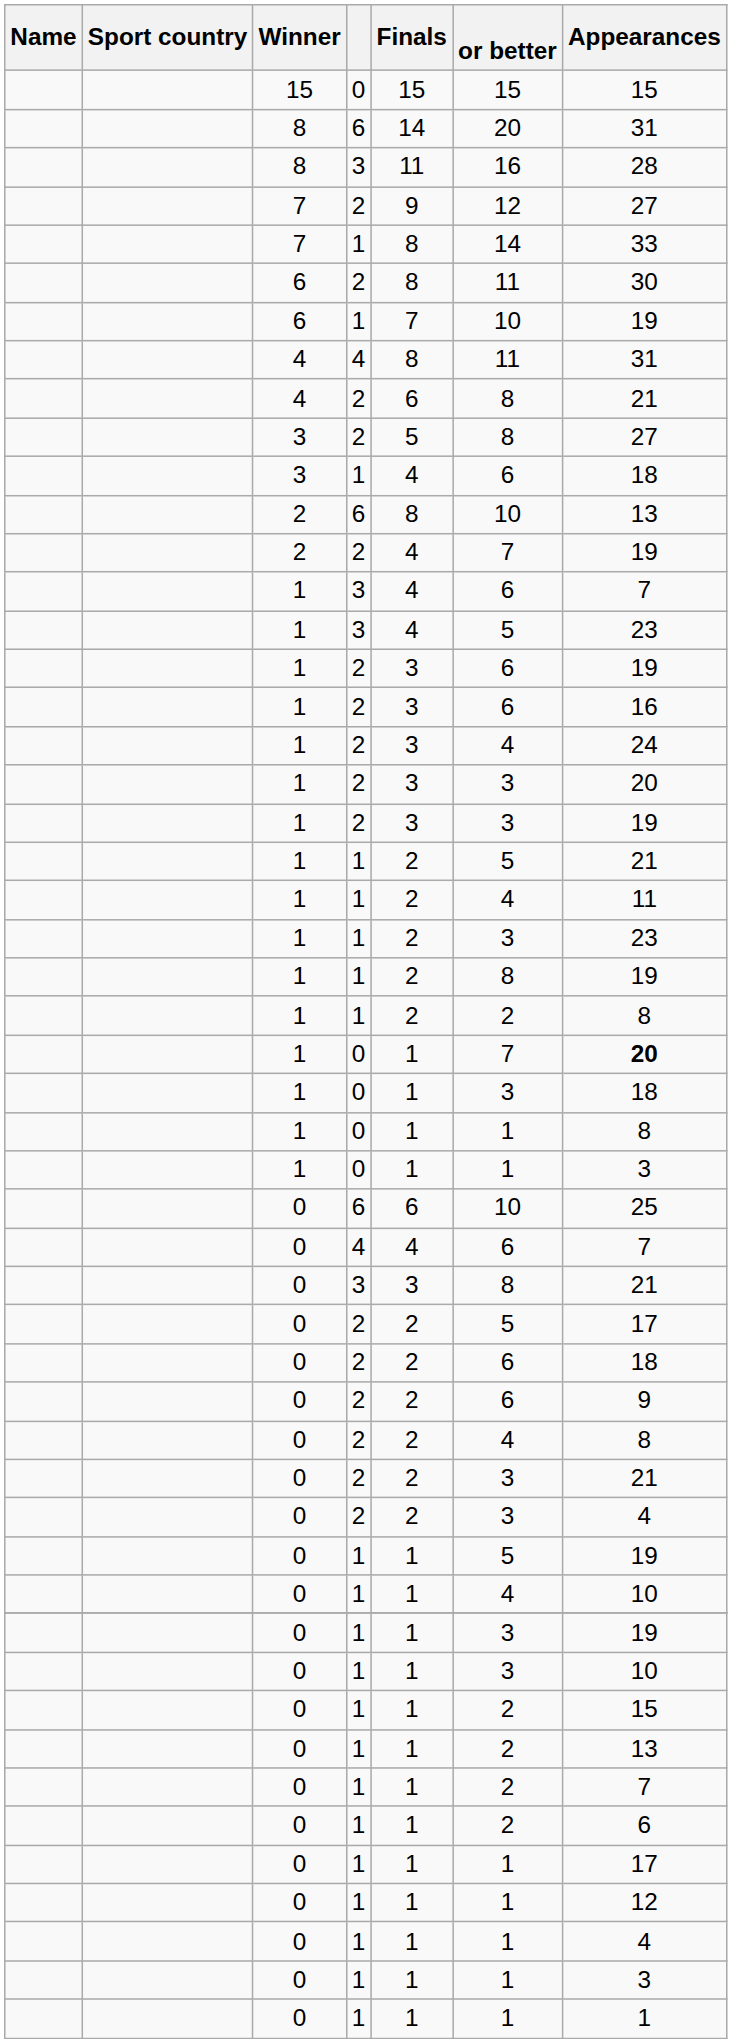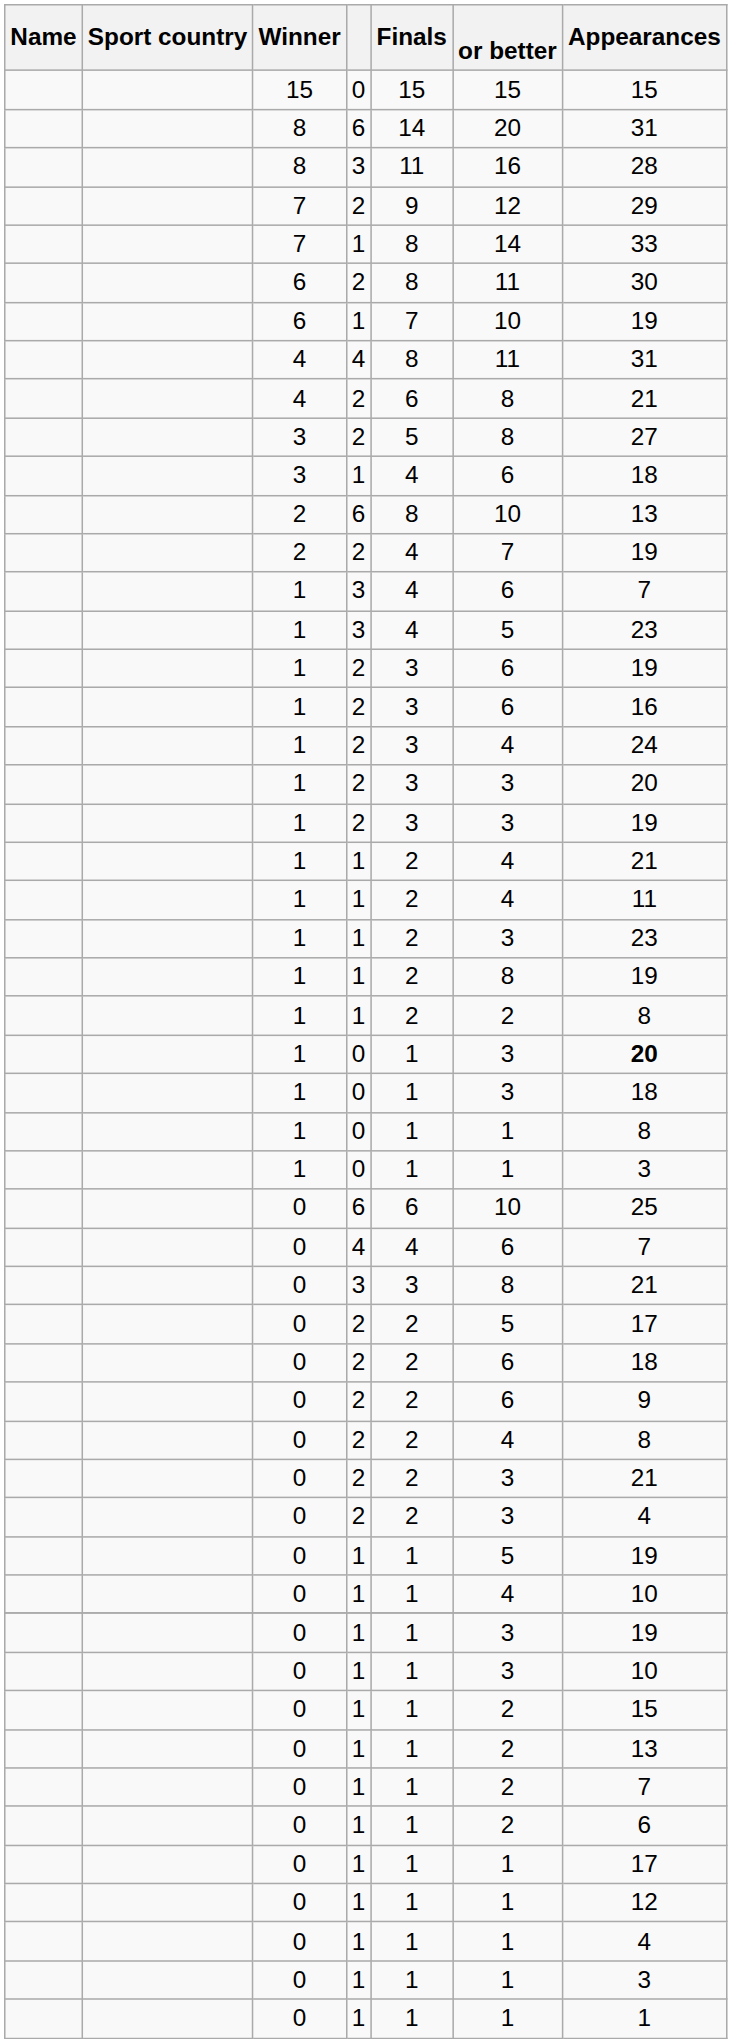(644, 205) 27 -> (644, 205) 29
(507, 861) 5 -> (507, 861) 4
(507, 1053) 7 -> (507, 1053) 3
